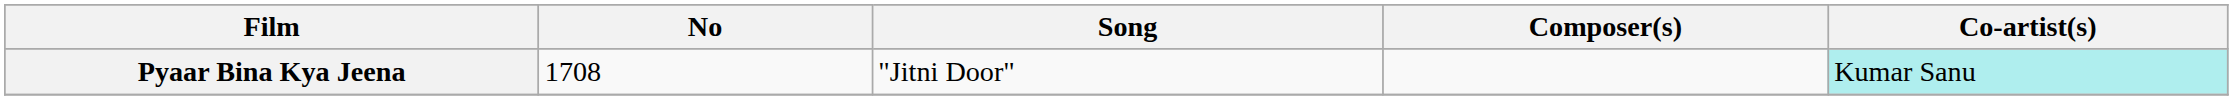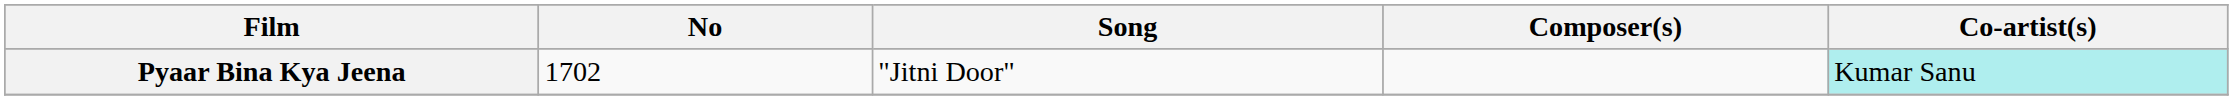(573, 71) 1708 -> (573, 71) 1702
